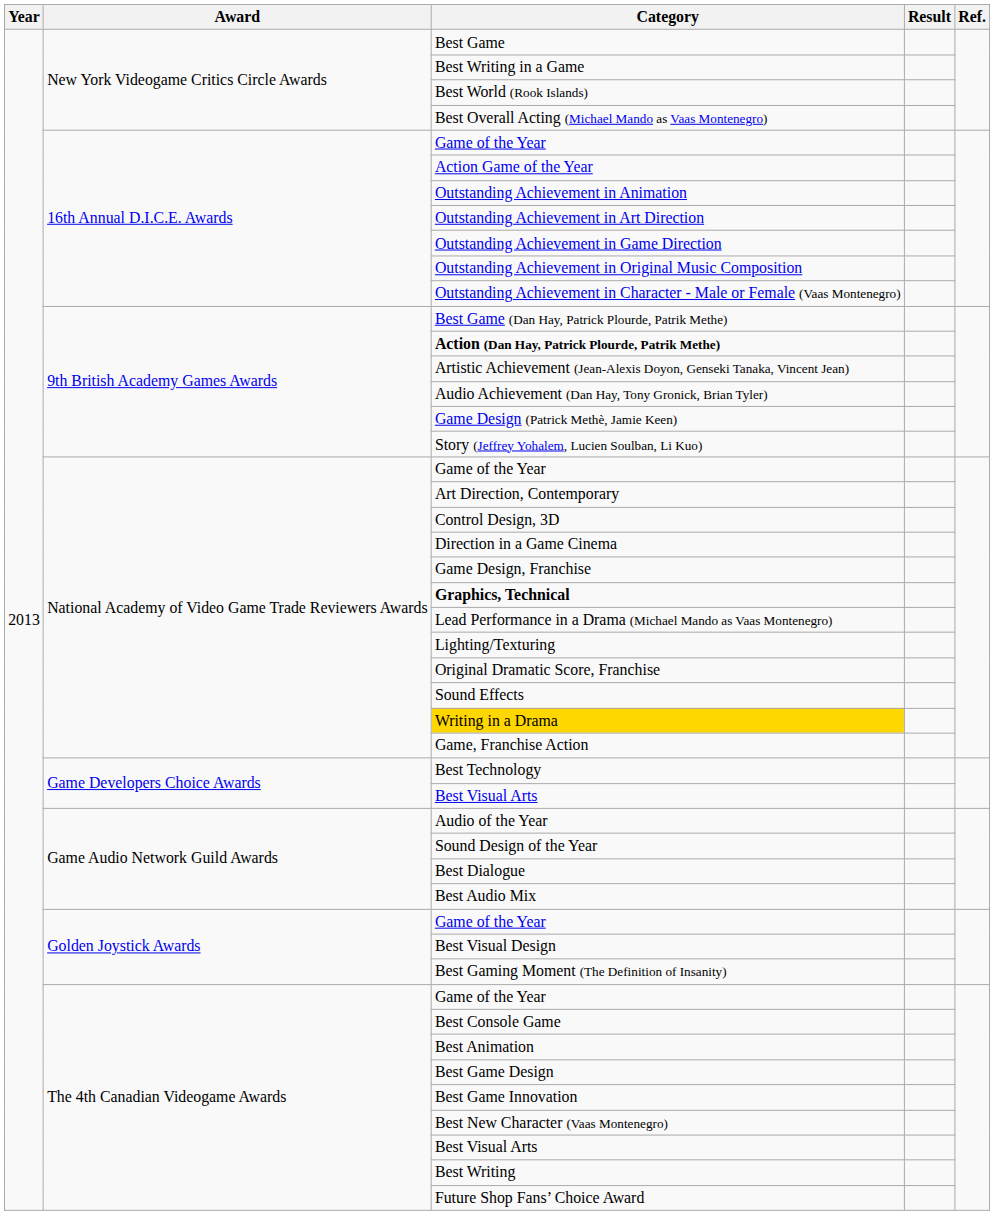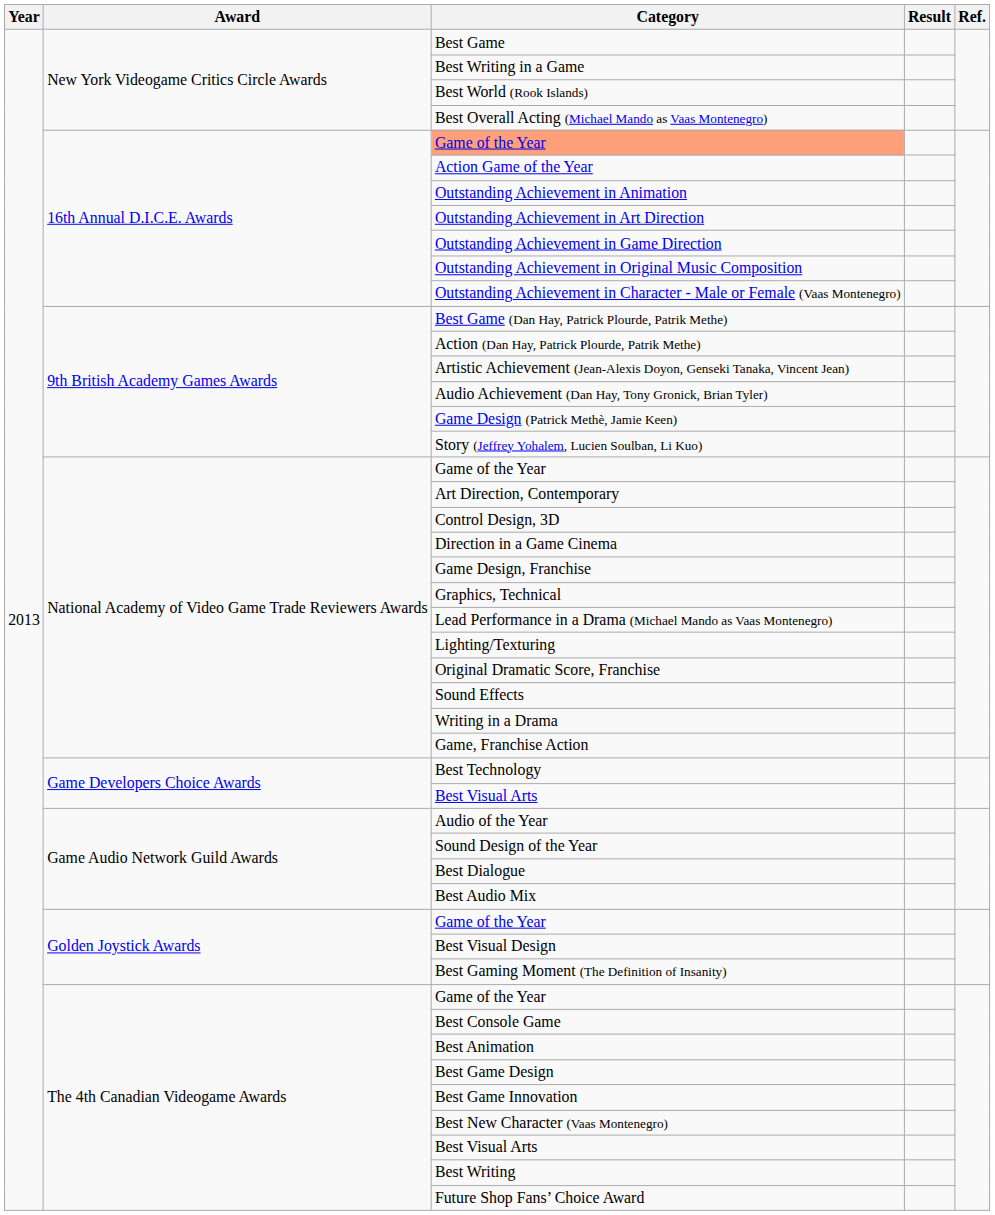(490, 142) no background -> (490, 142) lightsalmon background
(577, 343) bold -> (568, 343) normal
(502, 594) bold -> (498, 594) normal
(496, 720) gold background -> (496, 720) no background
